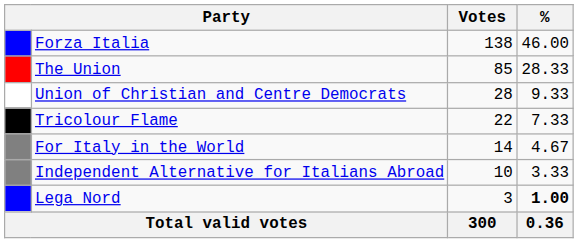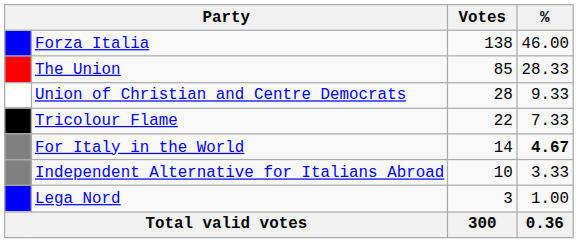(550, 147) normal -> (550, 147) bold
(550, 198) bold -> (550, 198) normal
